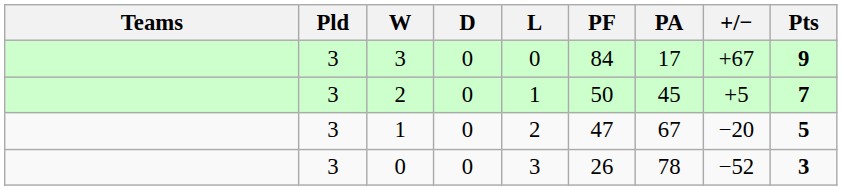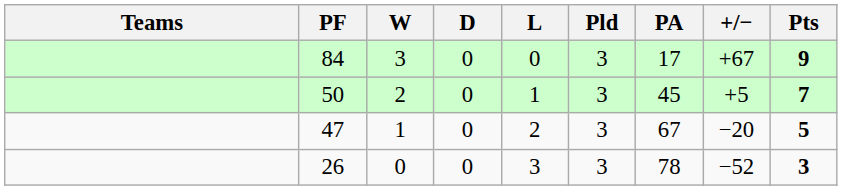columns swapped: (333, 22) <-> (602, 22)
